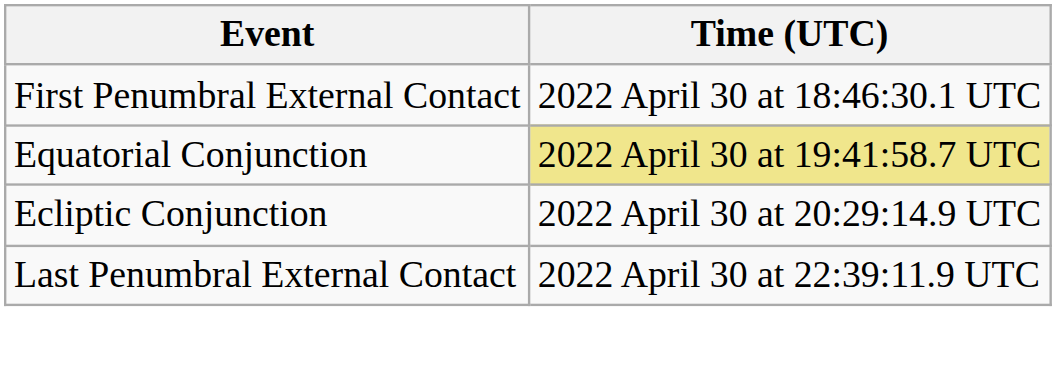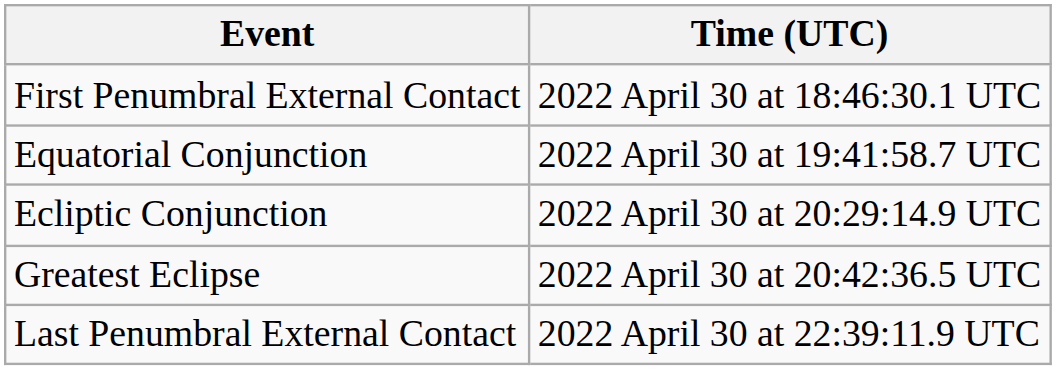(790, 154) khaki background -> (790, 154) no background
+ row: (137, 273)
